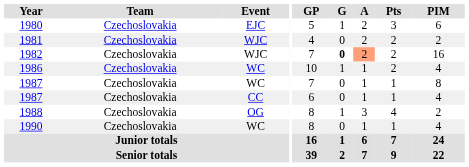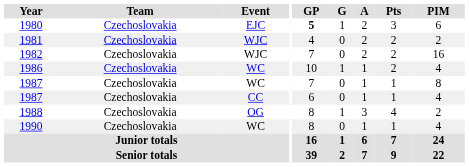(311, 25) normal -> (311, 25) bold
(342, 54) bold -> (342, 54) normal
(364, 54) lightsalmon background -> (364, 54) no background
